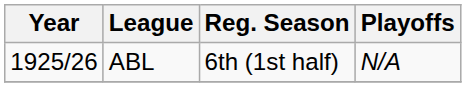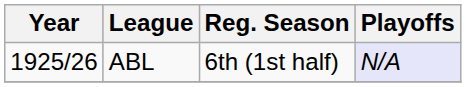(381, 61) no background -> (381, 61) lavender background
